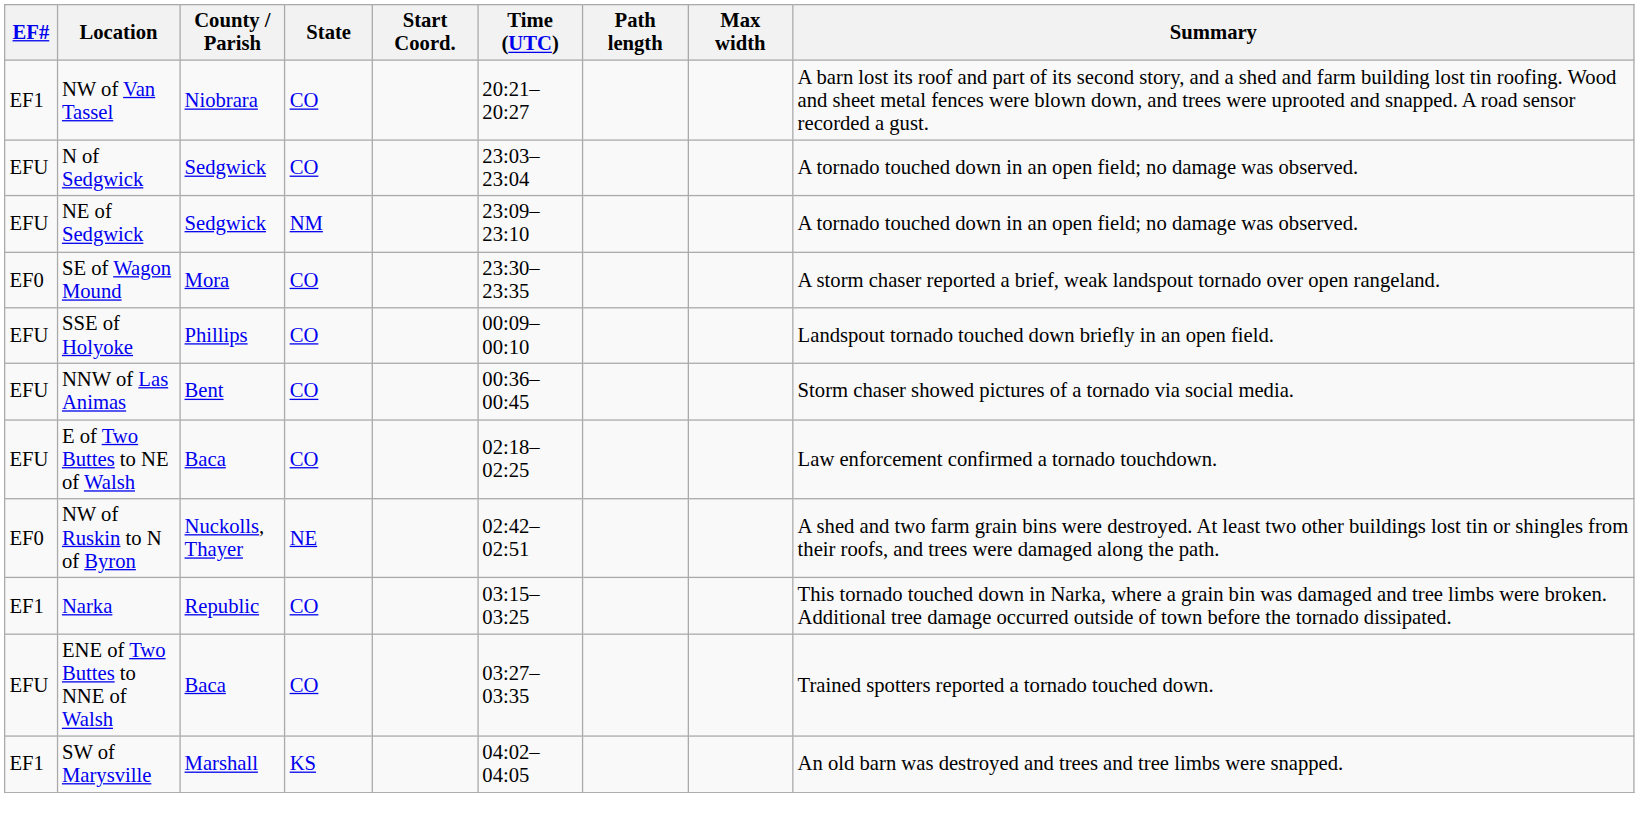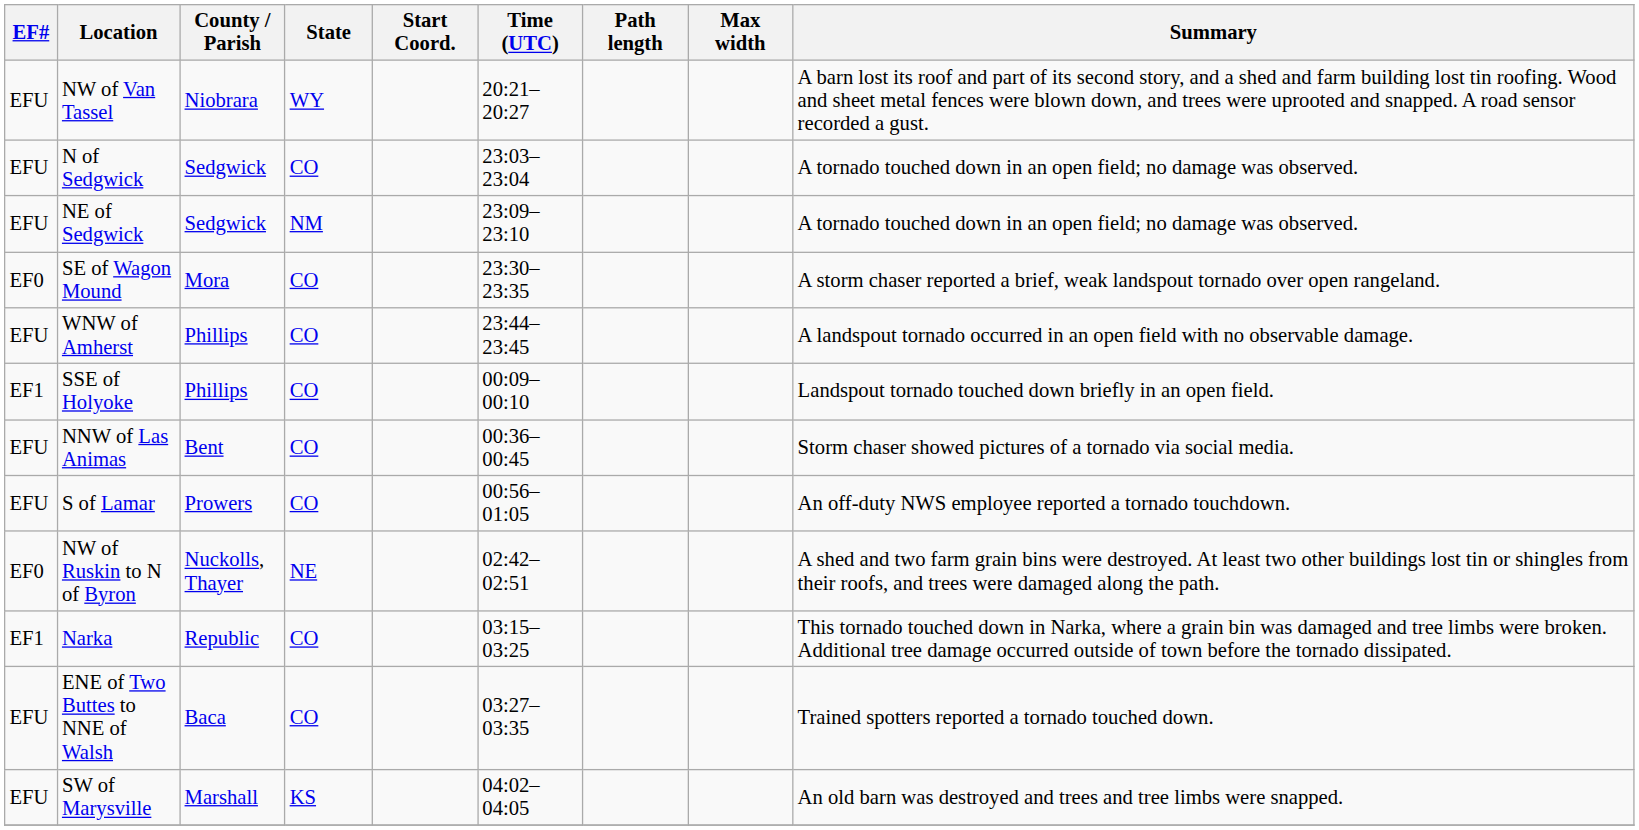(27, 100) EF1 -> (29, 100) EFU
(304, 100) CO -> (307, 100) WY
+ row: (100, 335)
(29, 335) EFU -> (27, 391) EF1
+ row: (108, 503)
- row: (115, 458)
(27, 764) EF1 -> (29, 796) EFU
